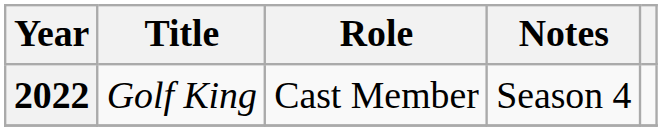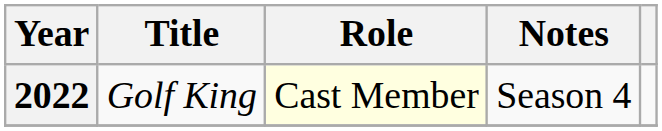(376, 94) no background -> (376, 94) lightyellow background
